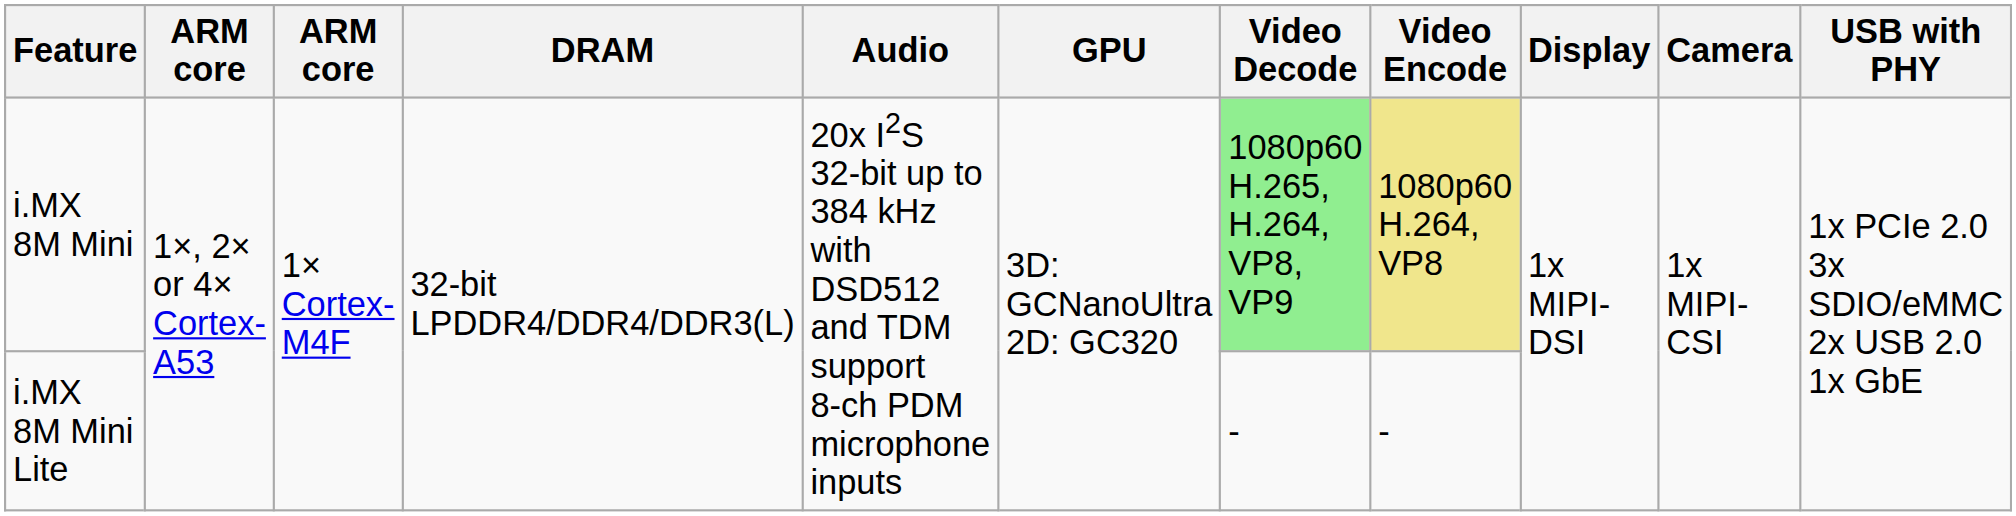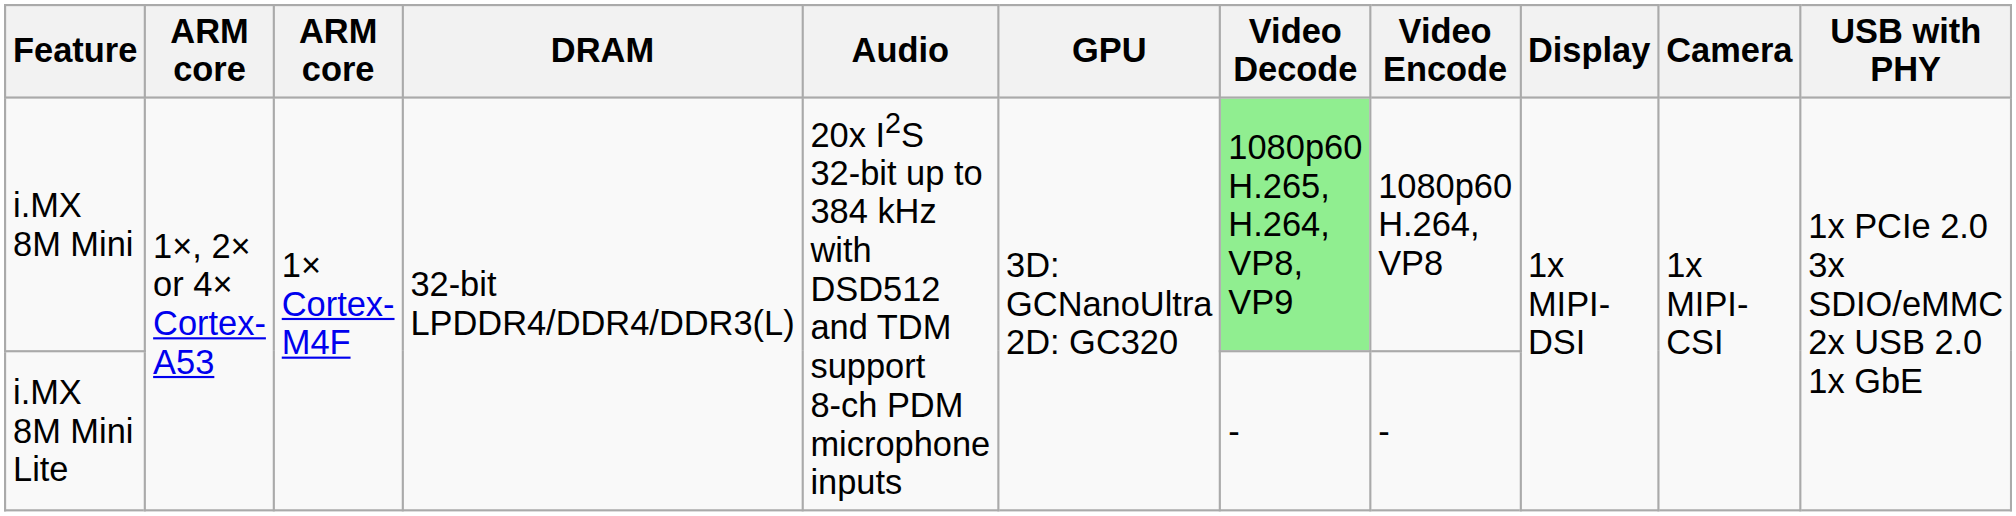(1445, 224) khaki background -> (1445, 224) no background
